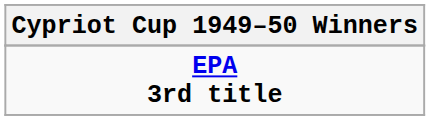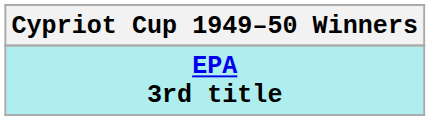(215, 81) no background -> (215, 81) paleturquoise background
